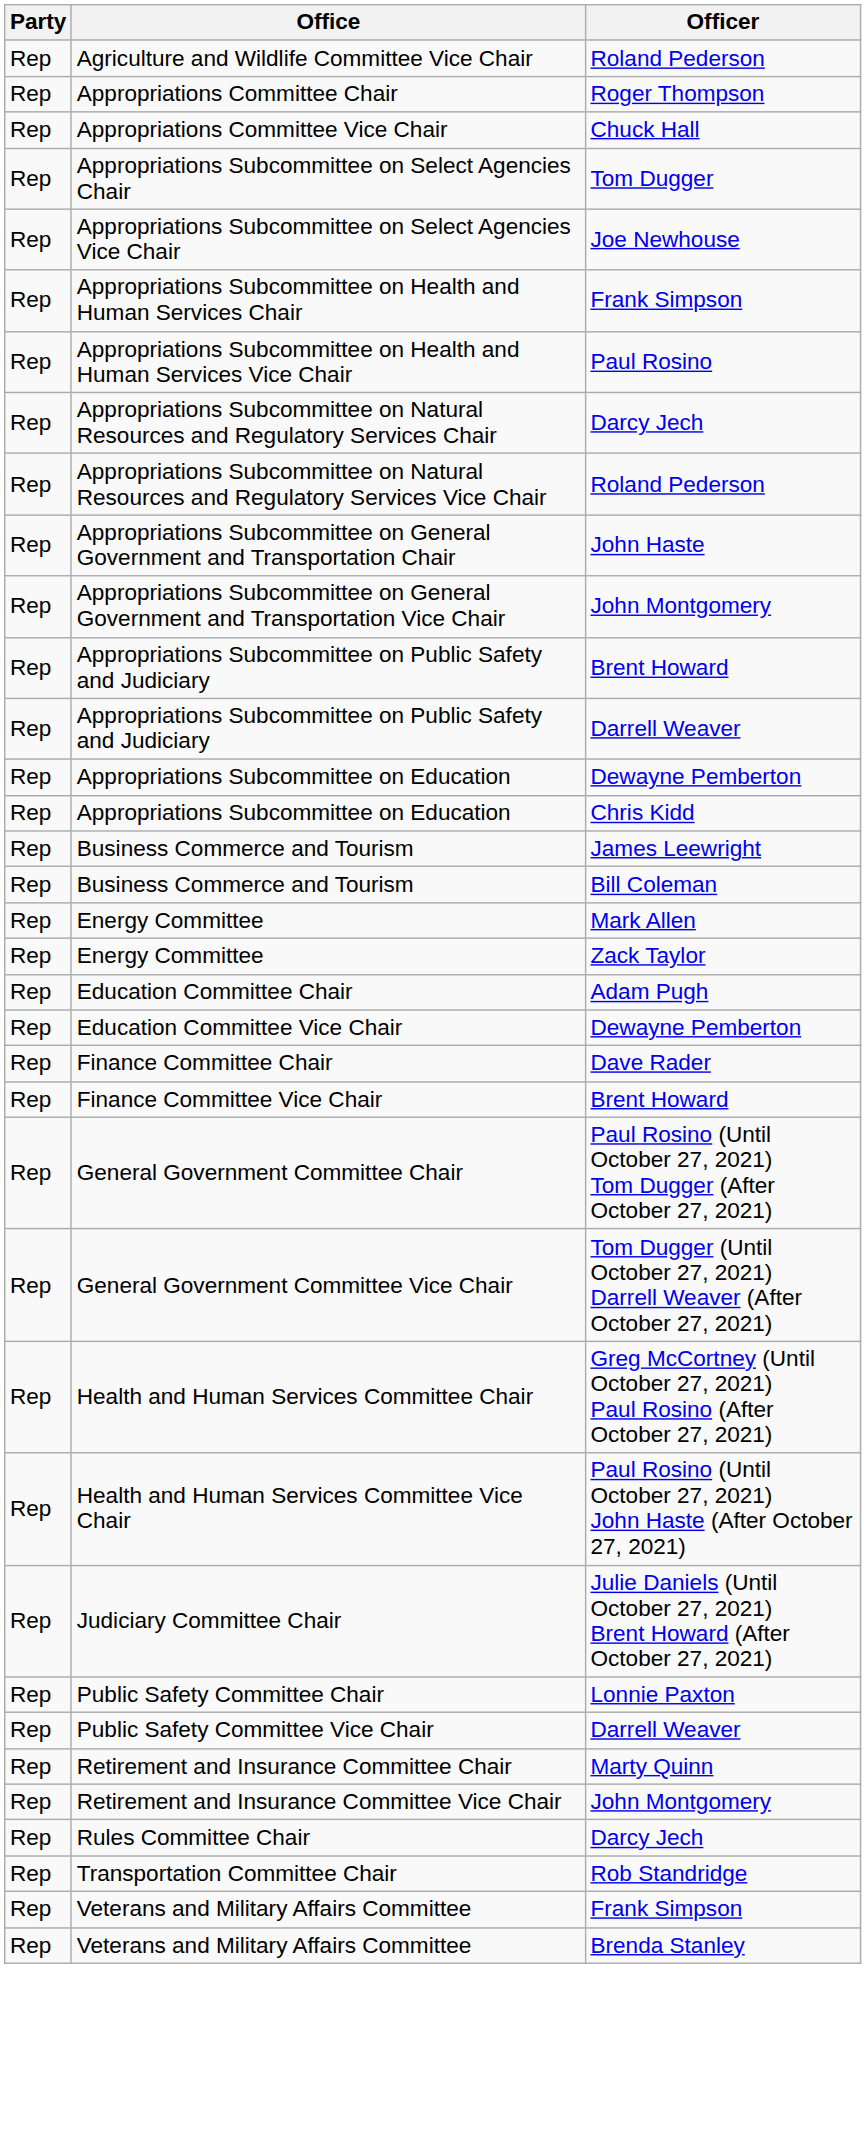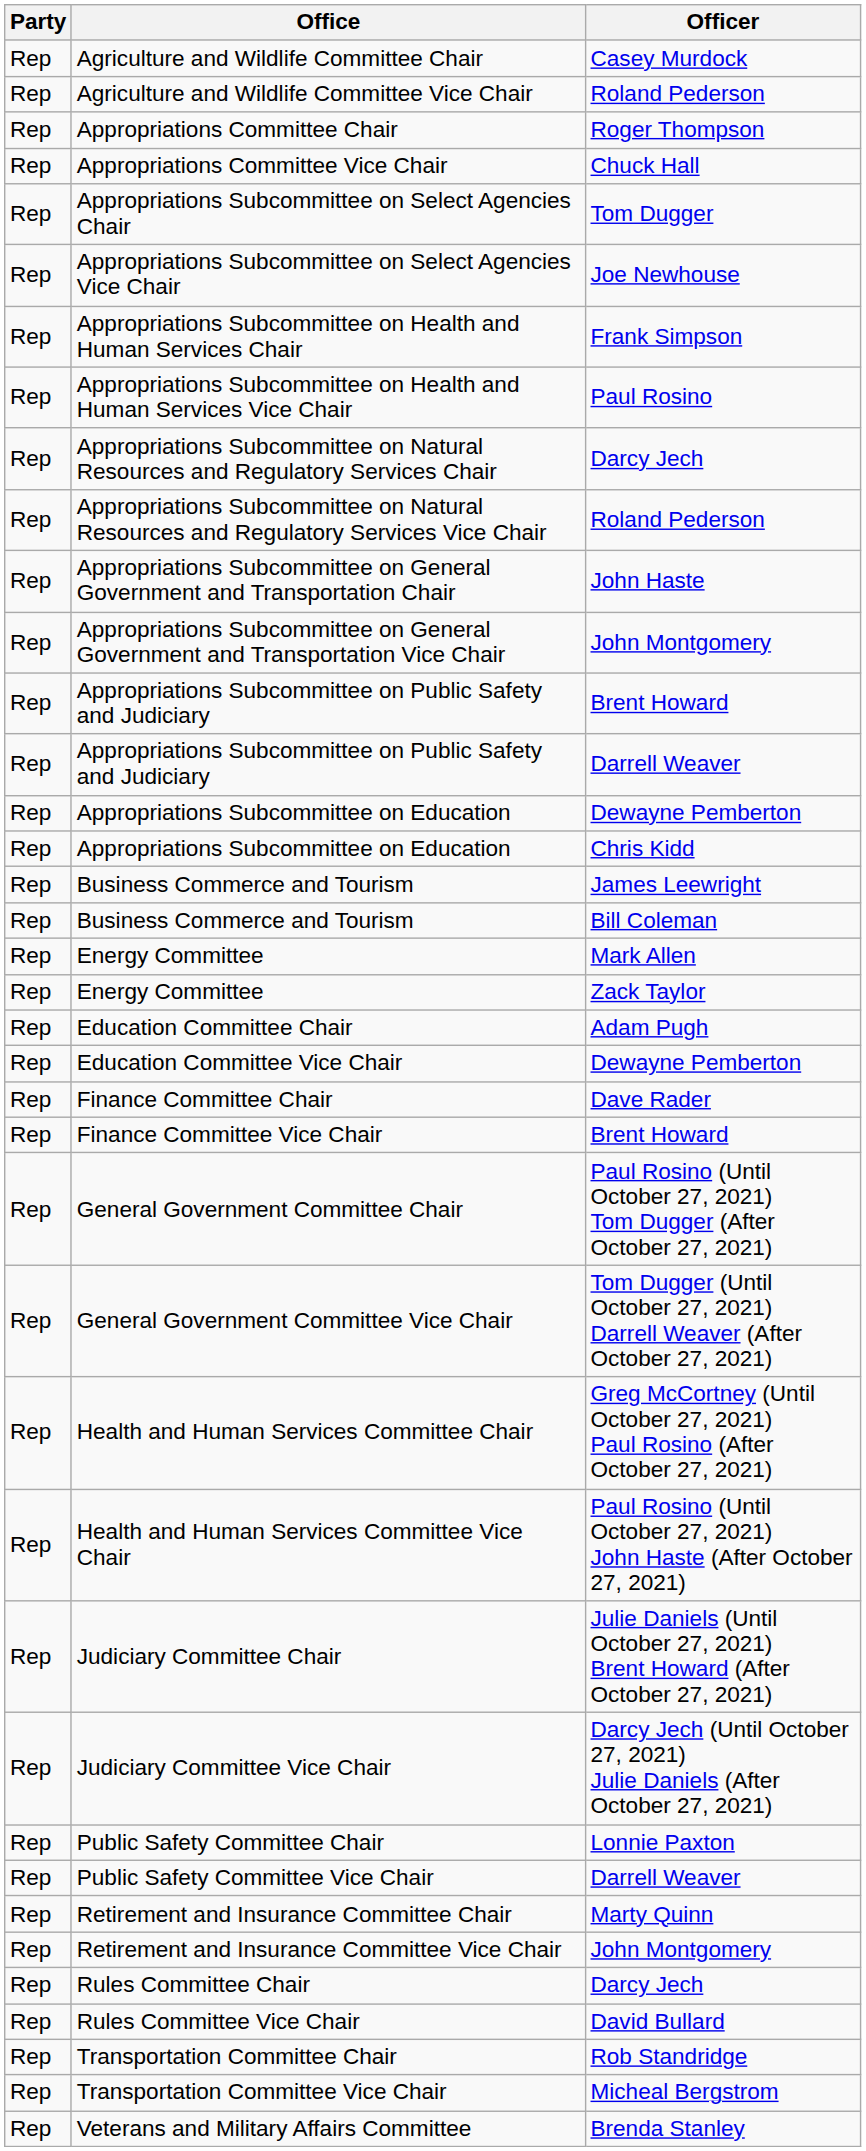+ row: (280, 58)
+ row: (234, 1768)
+ row: (218, 2021)
+ row: (262, 2092)
- row: (274, 1909)
